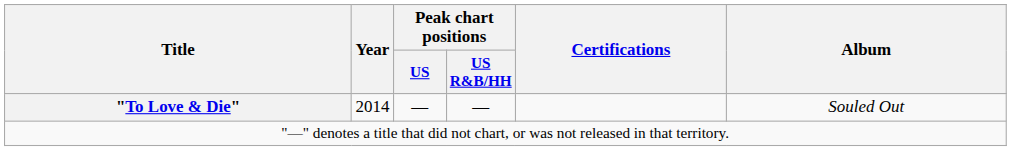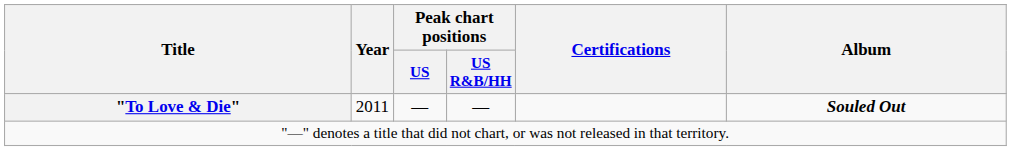(372, 107) 2014 -> (372, 107) 2011
(866, 107) normal -> (866, 107) bold
